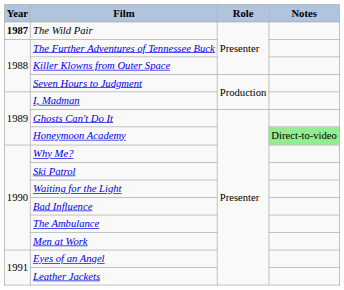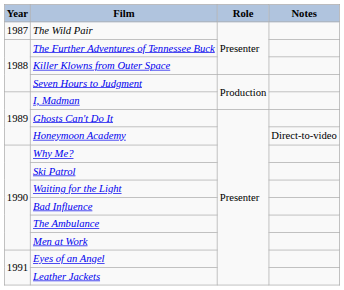(17, 31) bold -> (17, 31) normal
(304, 136) lightgreen background -> (304, 136) no background
